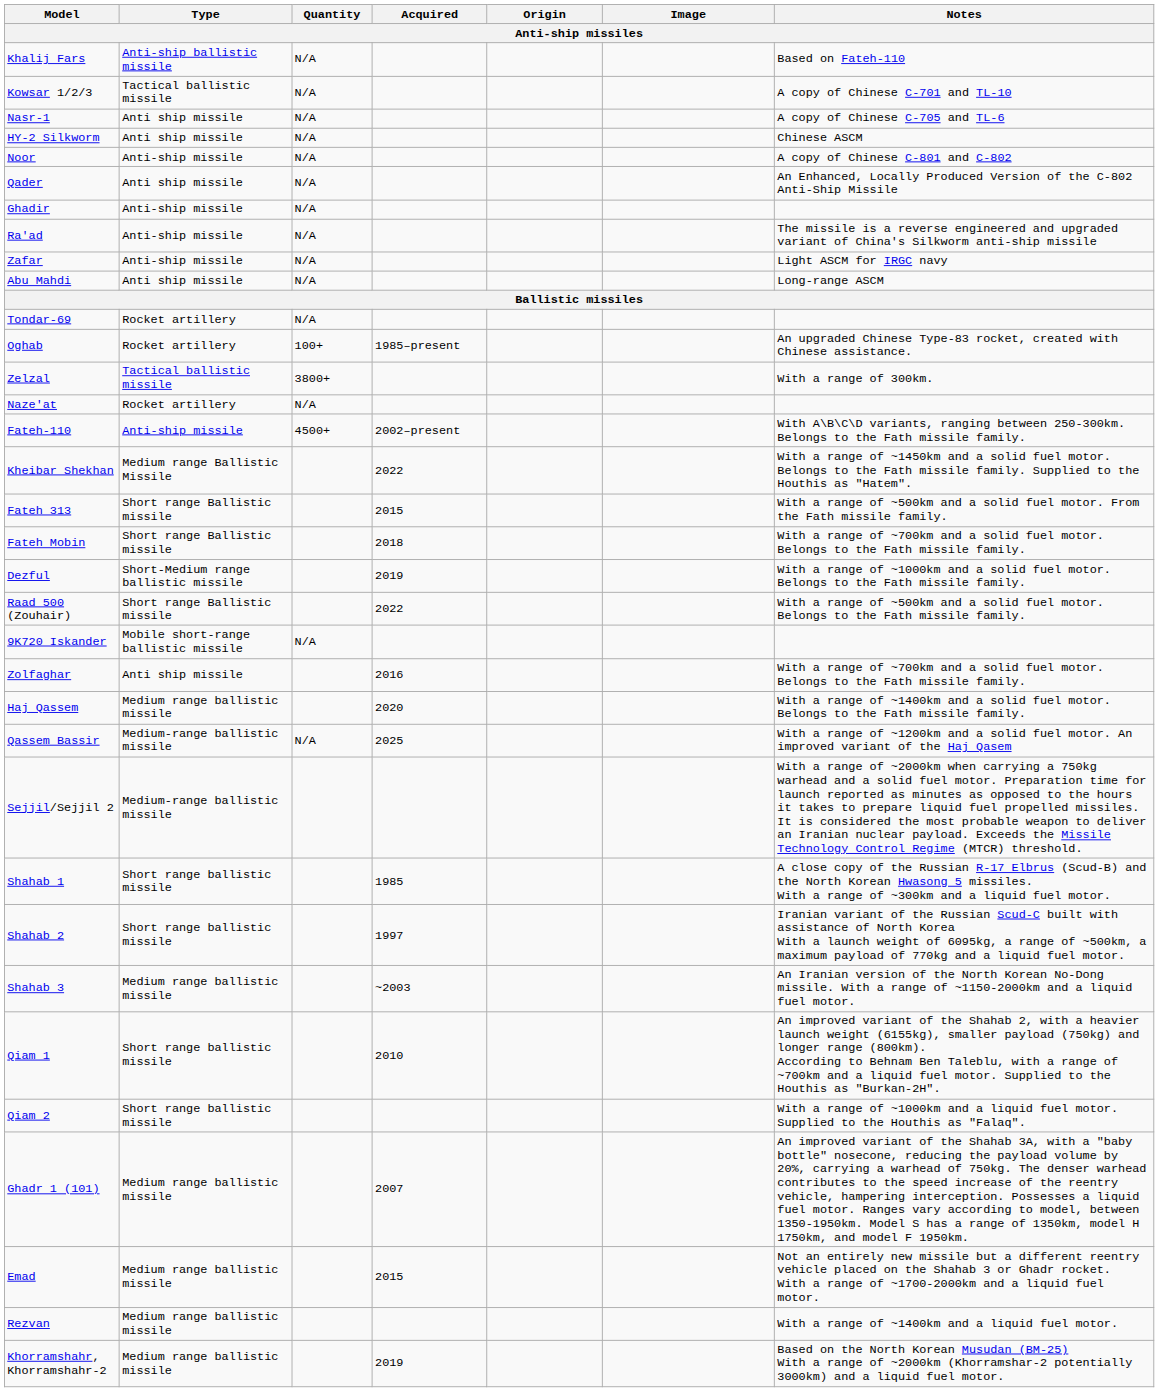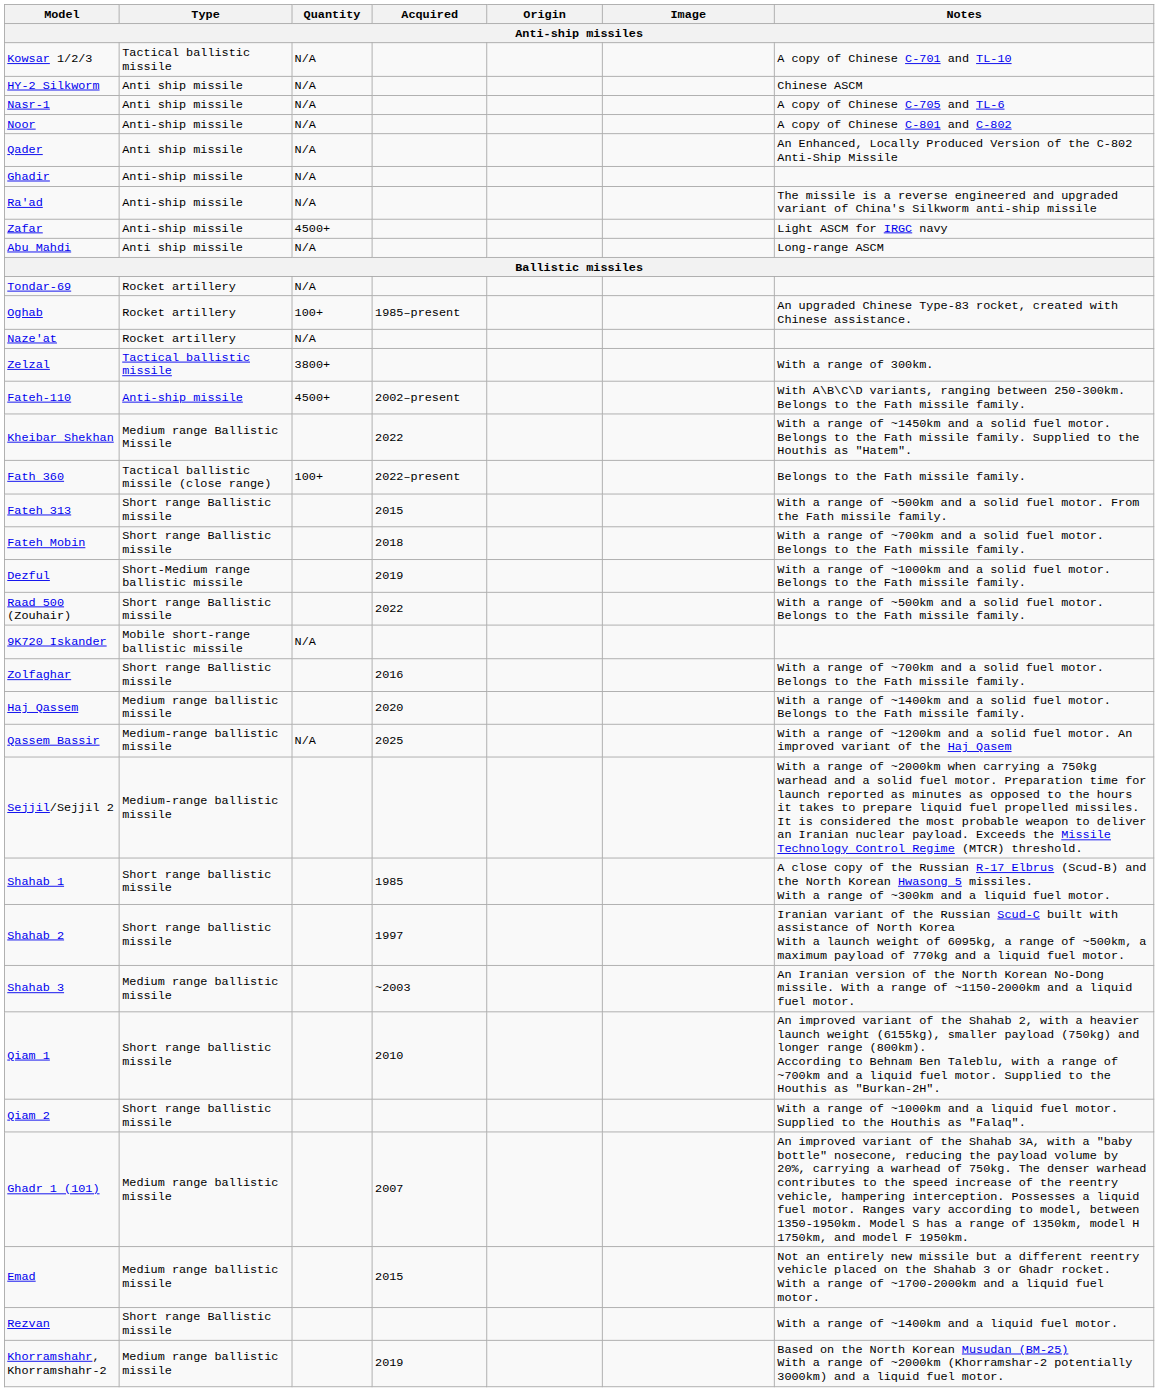- row: (46, 59)
rows swapped: (53, 138) <-> (29, 119)
(305, 262) N/A -> (312, 229) 4500+
rows swapped: (32, 404) <-> (29, 378)
+ row: (36, 477)
(183, 675) Anti ship missile -> (197, 675) Short range Ballistic missile
(200, 1324) Medium range ballistic missile -> (197, 1324) Short range Ballistic missile
